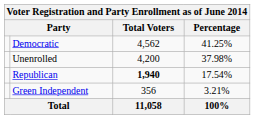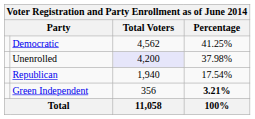(148, 59) no background -> (148, 59) lavender background
(148, 75) bold -> (148, 75) normal
(217, 91) normal -> (217, 91) bold
